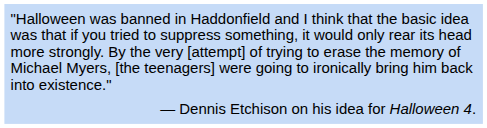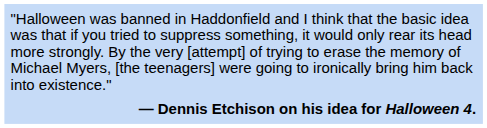(316, 109) normal -> (305, 109) bold
